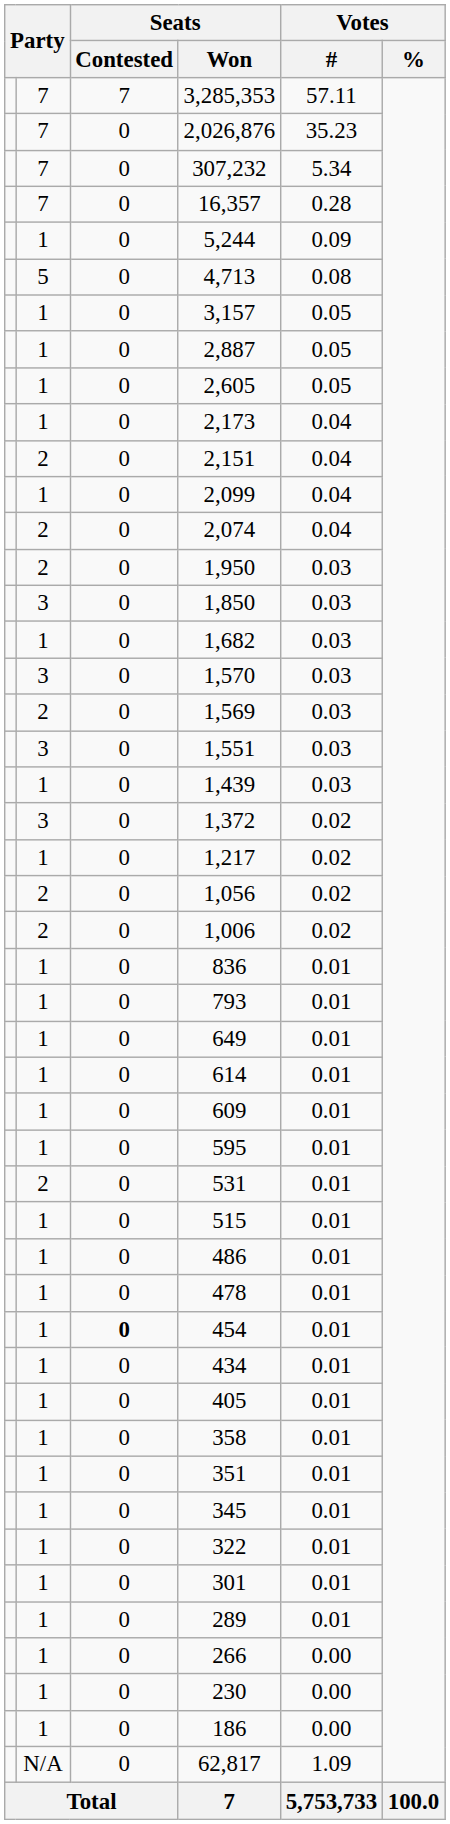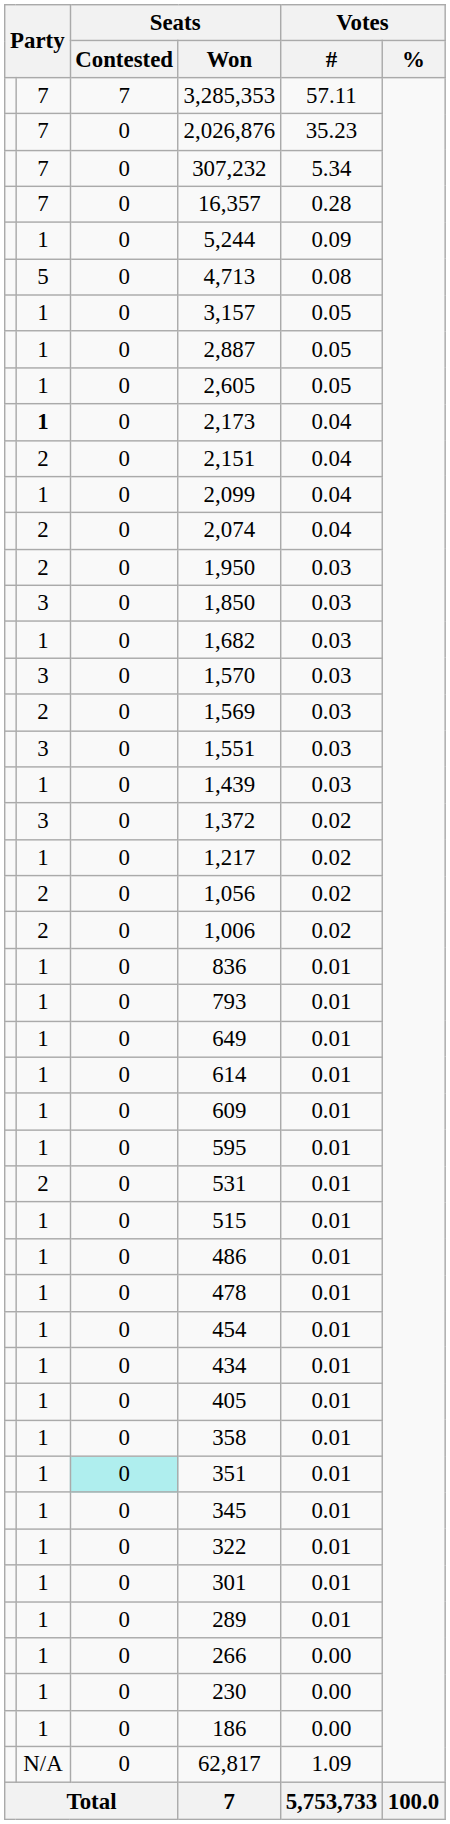(43, 421) normal -> (43, 421) bold
(124, 1328) bold -> (124, 1328) normal
(124, 1474) no background -> (124, 1474) paleturquoise background
